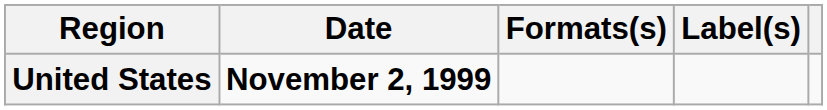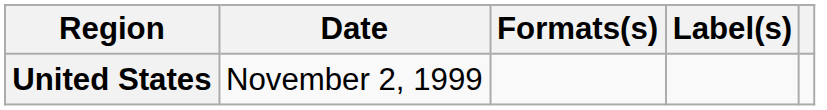(359, 78) bold -> (354, 78) normal
